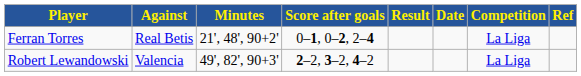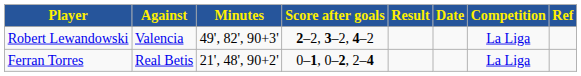rows swapped: (46, 37) <-> (68, 60)
